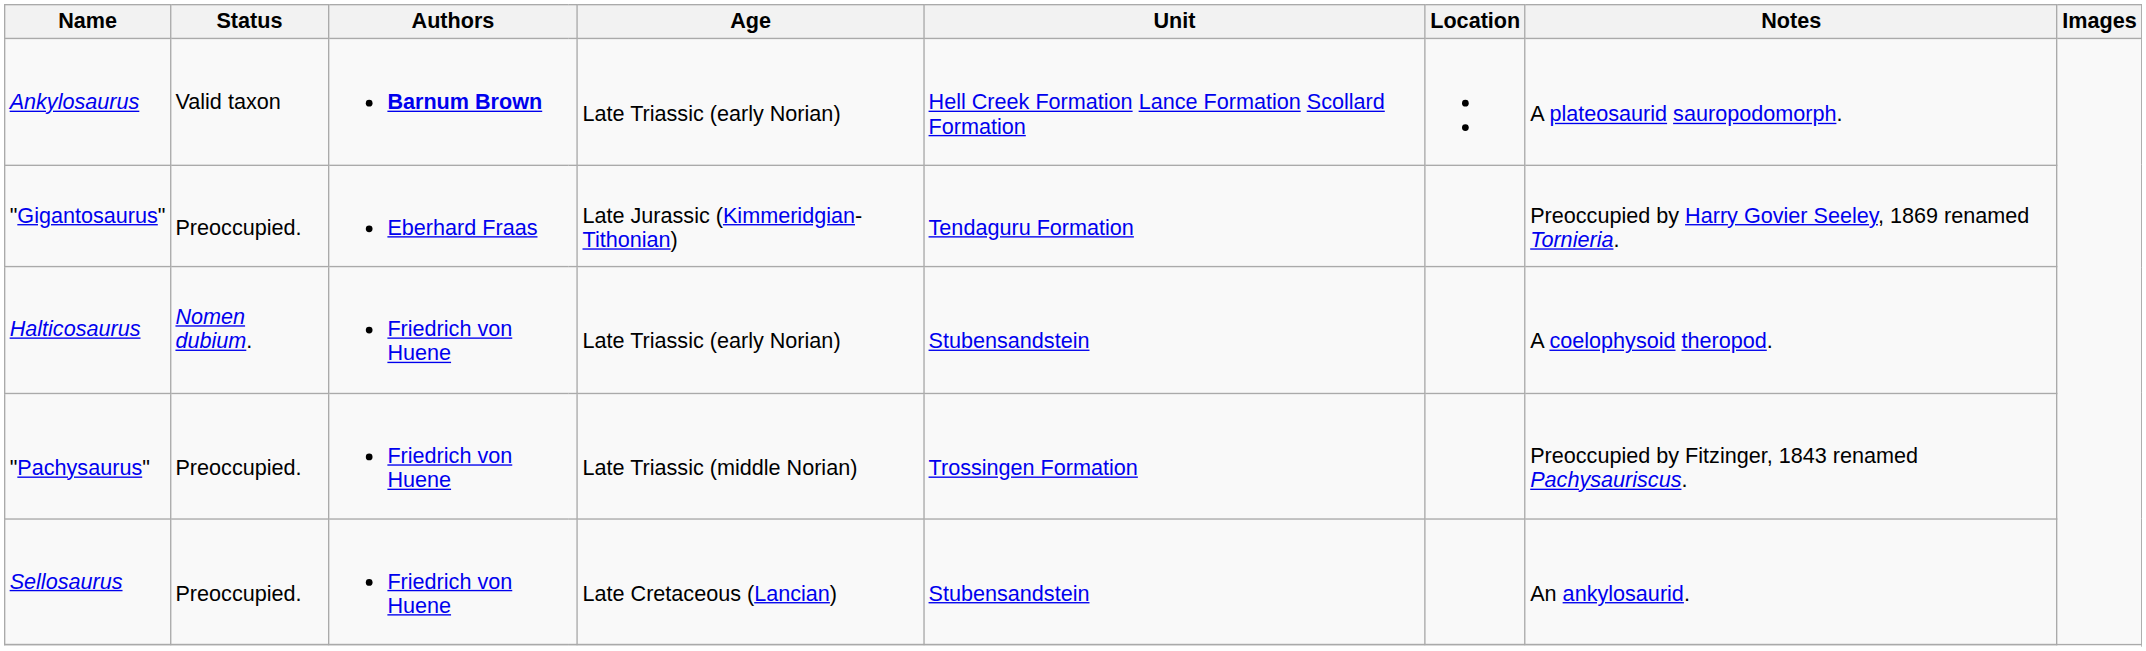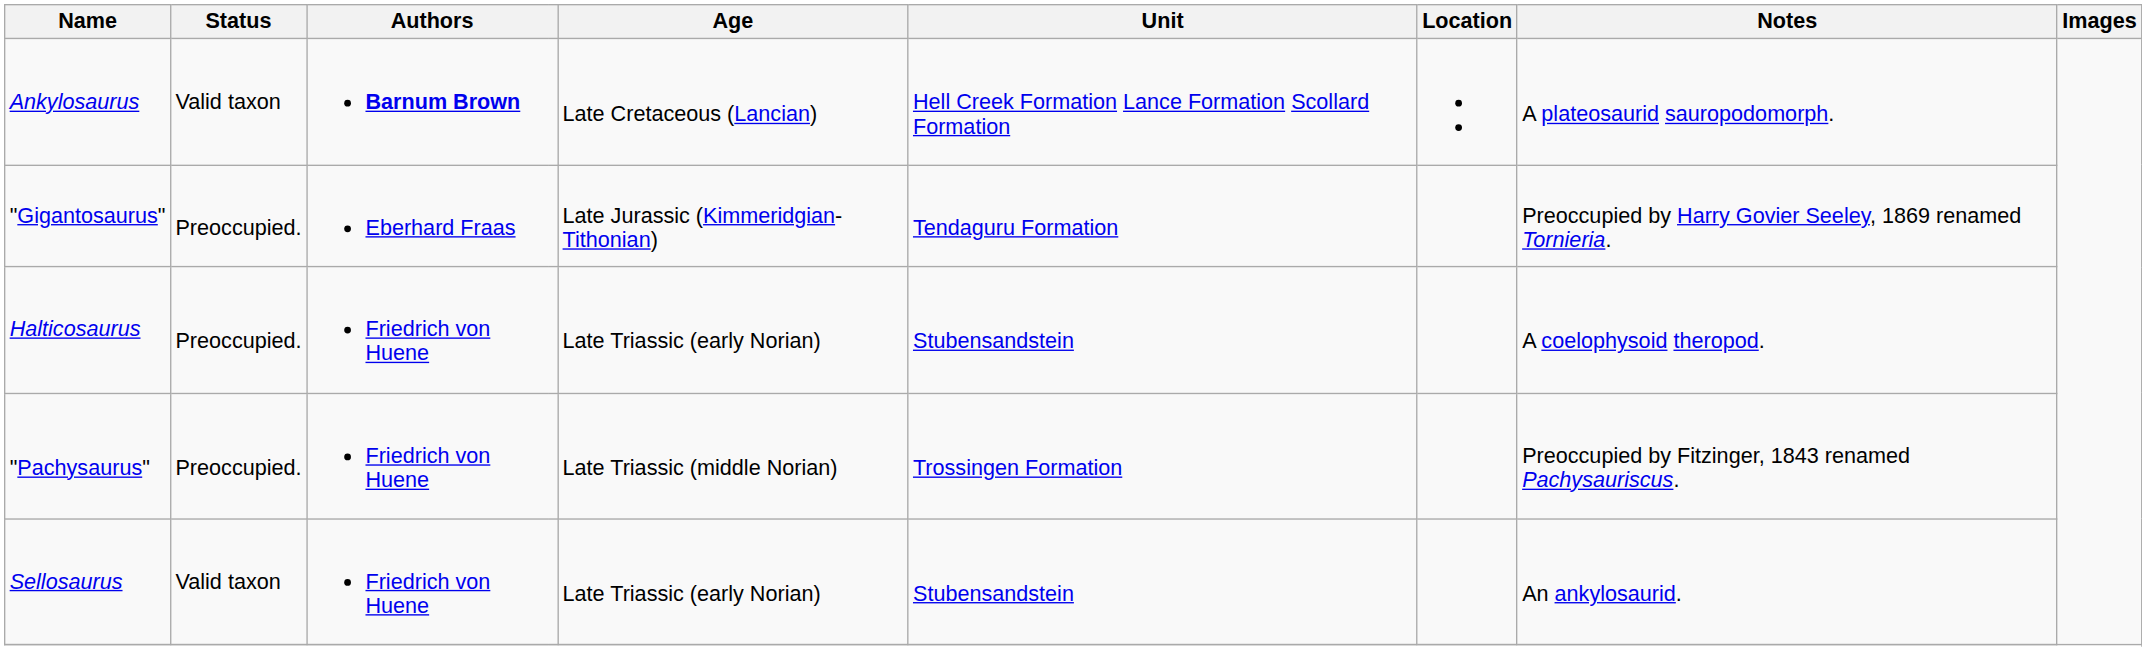(712, 113) Late Triassic (early Norian) -> (690, 113) Late Cretaceous (Lancian)
(214, 329) Nomen dubium. -> (238, 341) Preoccupied.
(238, 593) Preoccupied. -> (228, 581) Valid taxon
(710, 593) Late Cretaceous (Lancian) -> (692, 593) Late Triassic (early Norian)
